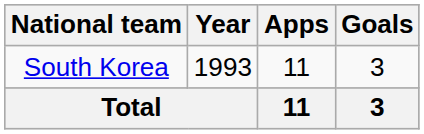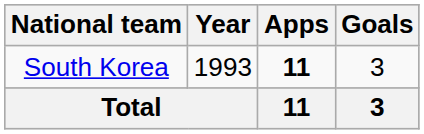(296, 66) normal -> (296, 66) bold
